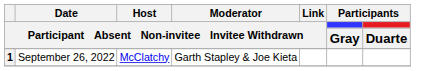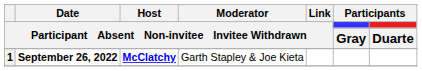(66, 57) normal -> (68, 57) bold
(145, 57) normal -> (149, 57) bold
